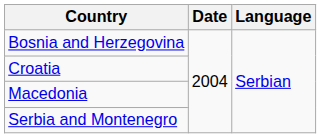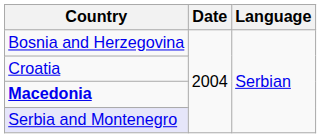(48, 94) normal -> (50, 94) bold
(93, 119) no background -> (93, 119) lavender background
